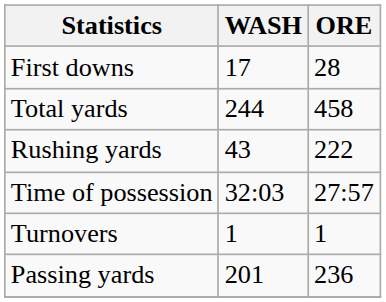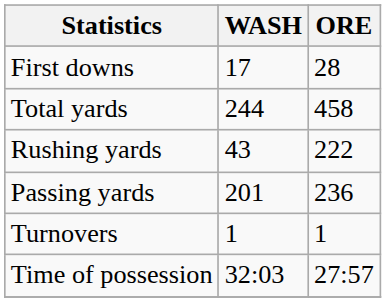rows swapped: (83, 275) <-> (112, 192)
